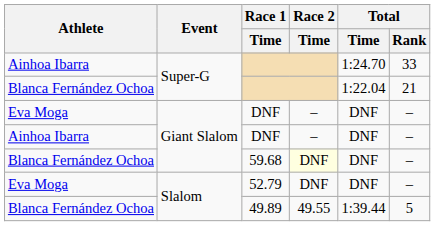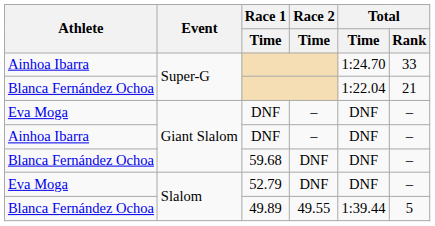(314, 160) lightyellow background -> (314, 160) no background
